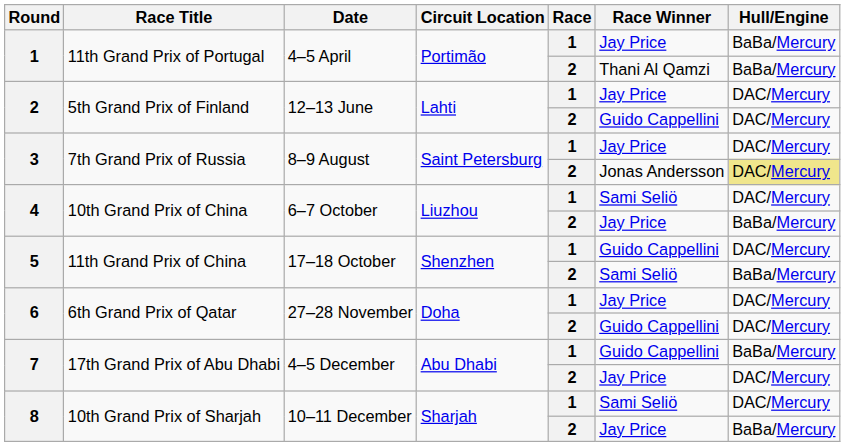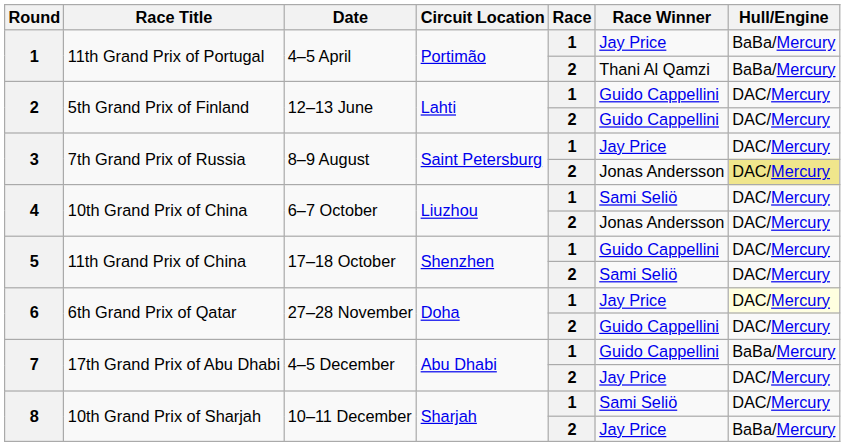(633, 94) Jay Price -> (659, 94) Guido Cappellini
(633, 223) Jay Price -> (662, 223) Jonas Andersson
(784, 223) BaBa/Mercury -> (781, 223) DAC/Mercury
(784, 274) BaBa/Mercury -> (781, 274) DAC/Mercury
(781, 300) no background -> (781, 300) lightyellow background
